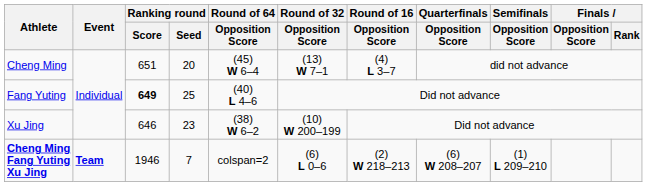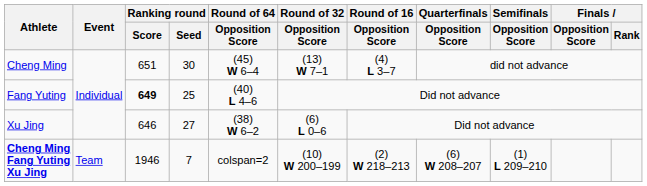(189, 65) 20 -> (189, 65) 30
(189, 125) 23 -> (189, 125) 27
(312, 125) (10) W 200–199 -> (312, 125) (6) L 0–6
(90, 161) bold -> (89, 161) normal
(312, 161) (6) L 0–6 -> (312, 161) (10) W 200–199
